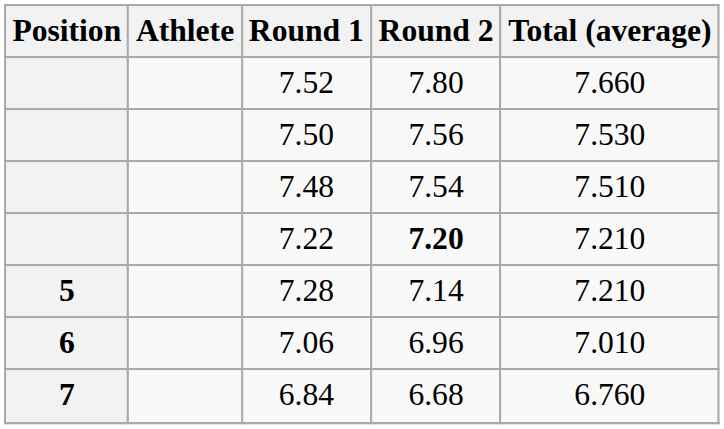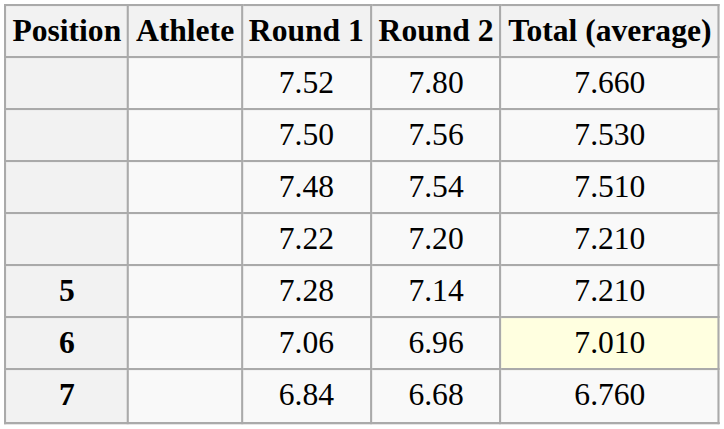(436, 239) bold -> (436, 239) normal
(610, 343) no background -> (610, 343) lightyellow background
